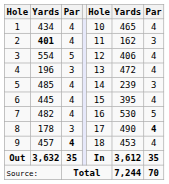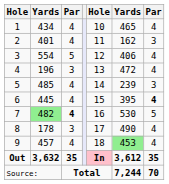(46, 41) bold -> (46, 41) normal
(154, 99) normal -> (154, 99) bold
(46, 114) no background -> (46, 114) lightgreen background
(72, 114) normal -> (72, 114) bold
(154, 129) bold -> (154, 129) normal
(72, 143) bold -> (72, 143) normal
(128, 143) no background -> (128, 143) lightgreen background
(99, 158) no background -> (99, 158) pink background
